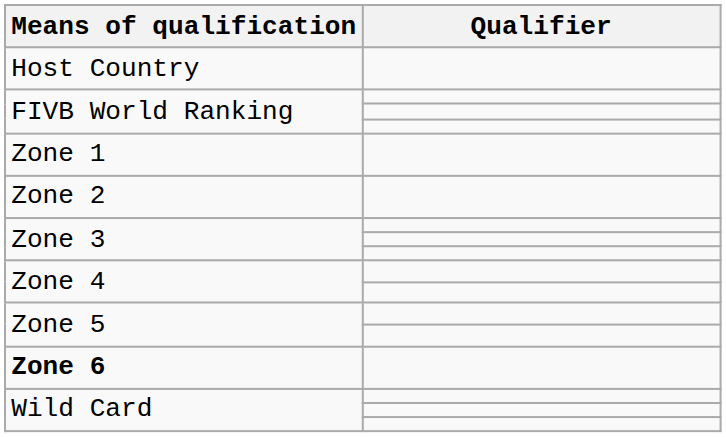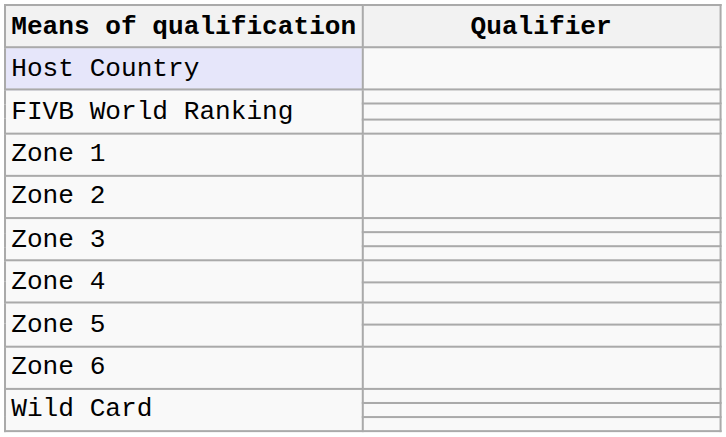(105, 69) no background -> (105, 69) lavender background
(58, 367) bold -> (58, 367) normal
